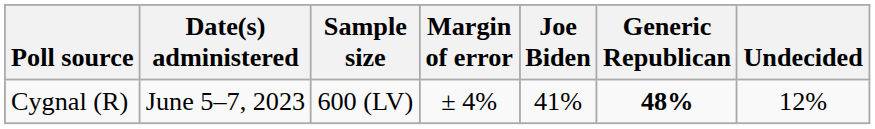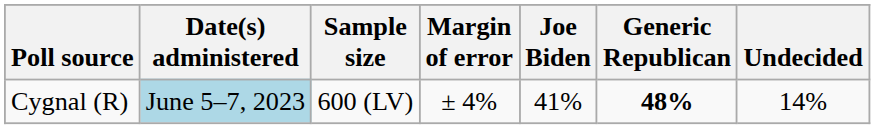(225, 100) no background -> (225, 100) lightblue background
(803, 100) 12% -> (803, 100) 14%
